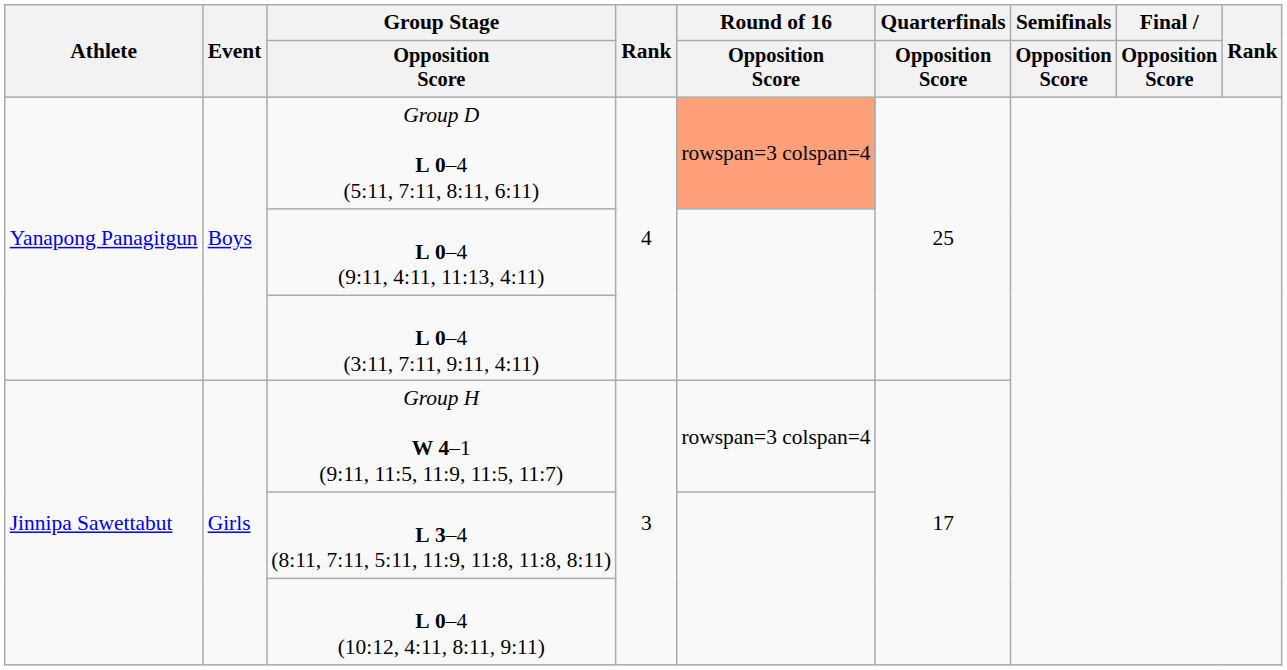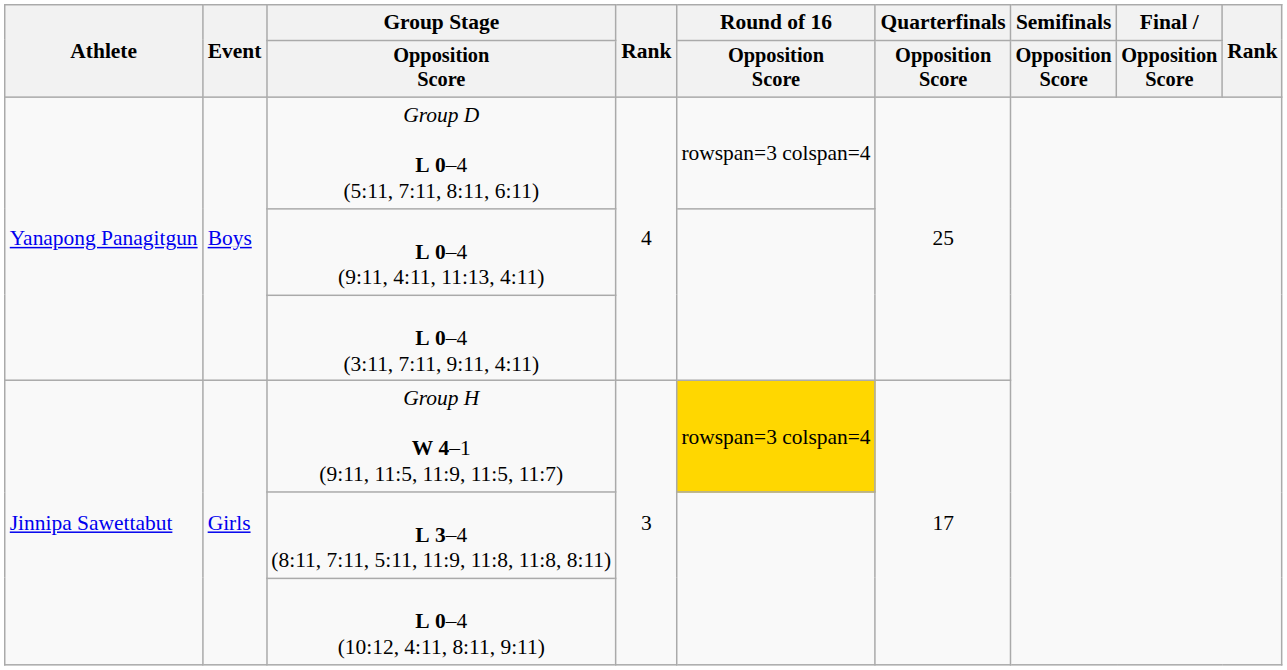(776, 153) lightsalmon background -> (776, 153) no background
(776, 436) no background -> (776, 436) gold background
